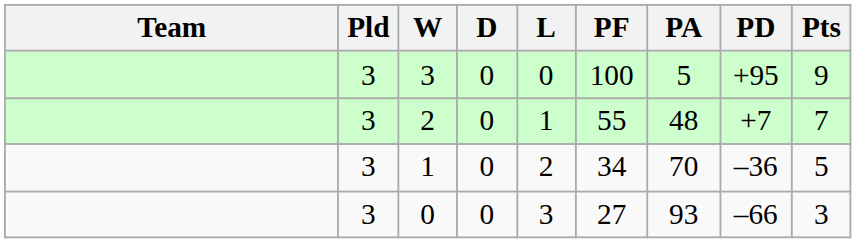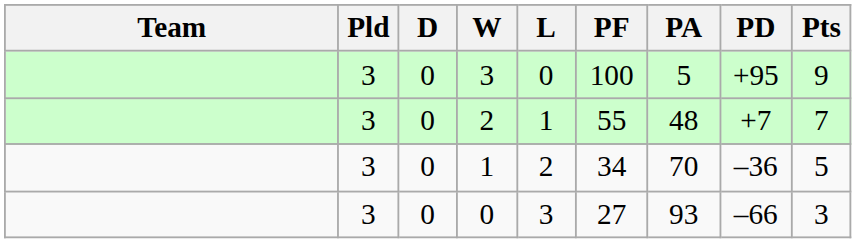columns swapped: (428, 27) <-> (487, 27)
